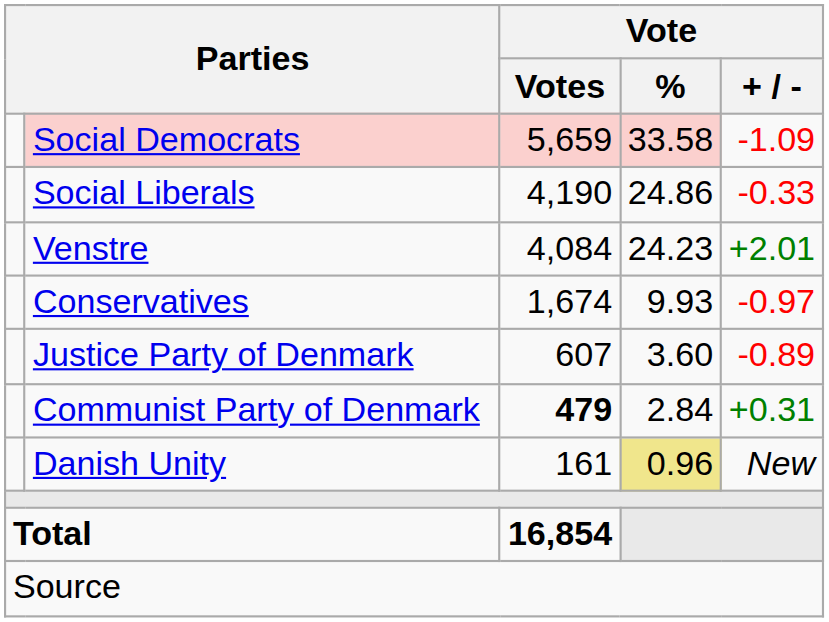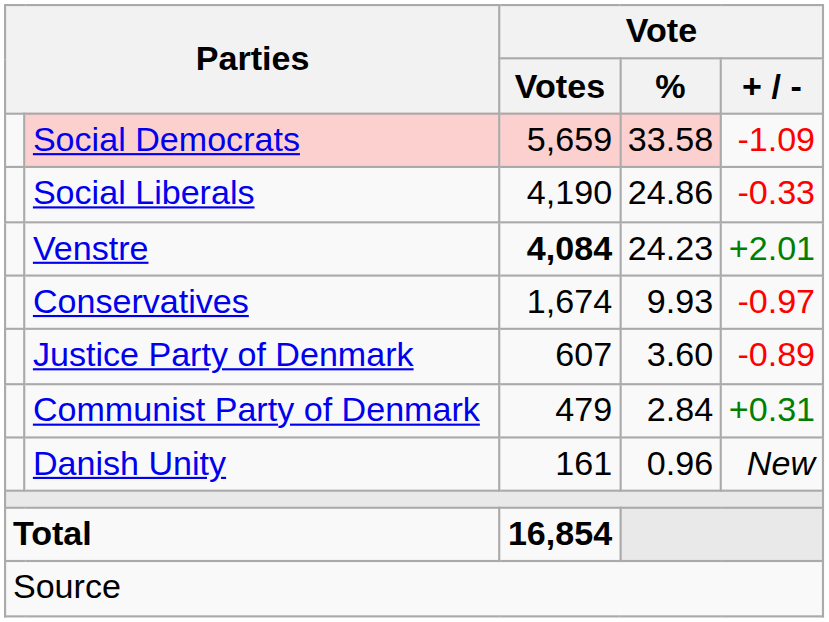(569, 247) normal -> (569, 247) bold
(584, 409) bold -> (584, 409) normal
(680, 463) khaki background -> (680, 463) no background
